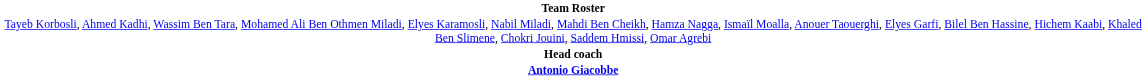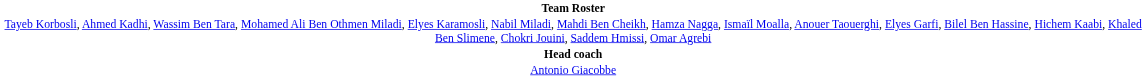(573, 70) bold -> (573, 70) normal
